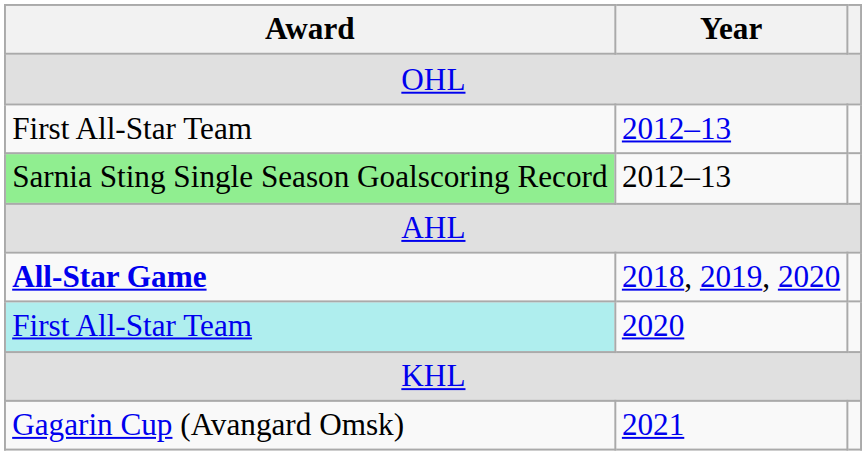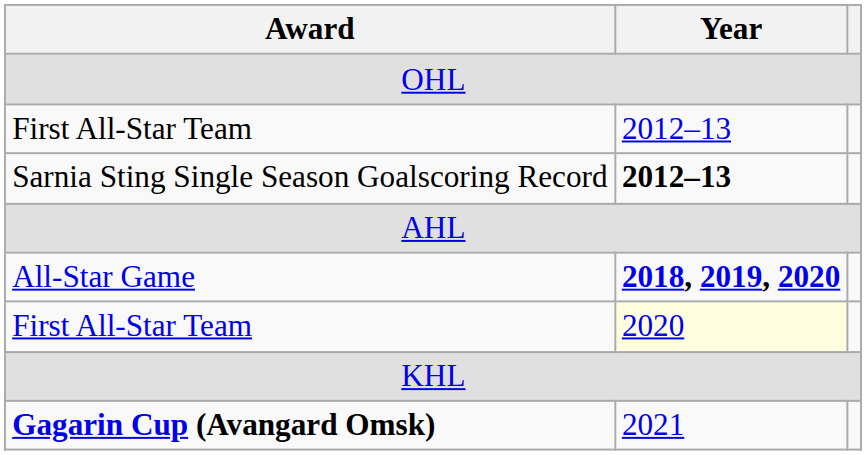(310, 177) lightgreen background -> (310, 177) no background
(676, 177) normal -> (676, 177) bold
(109, 276) bold -> (104, 276) normal
(731, 276) normal -> (731, 276) bold
(132, 326) paleturquoise background -> (132, 326) no background
(653, 326) no background -> (653, 326) lightyellow background
(208, 425) normal -> (224, 425) bold
